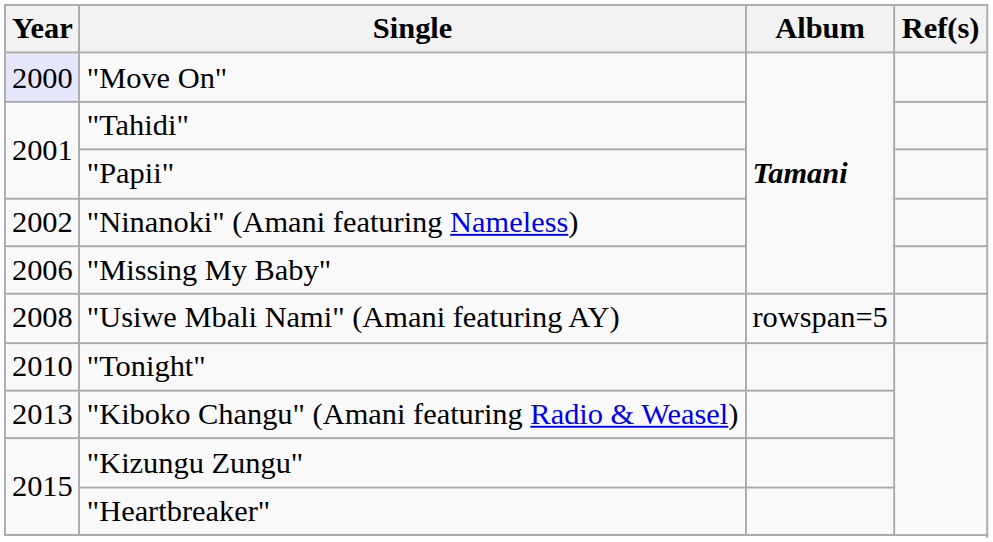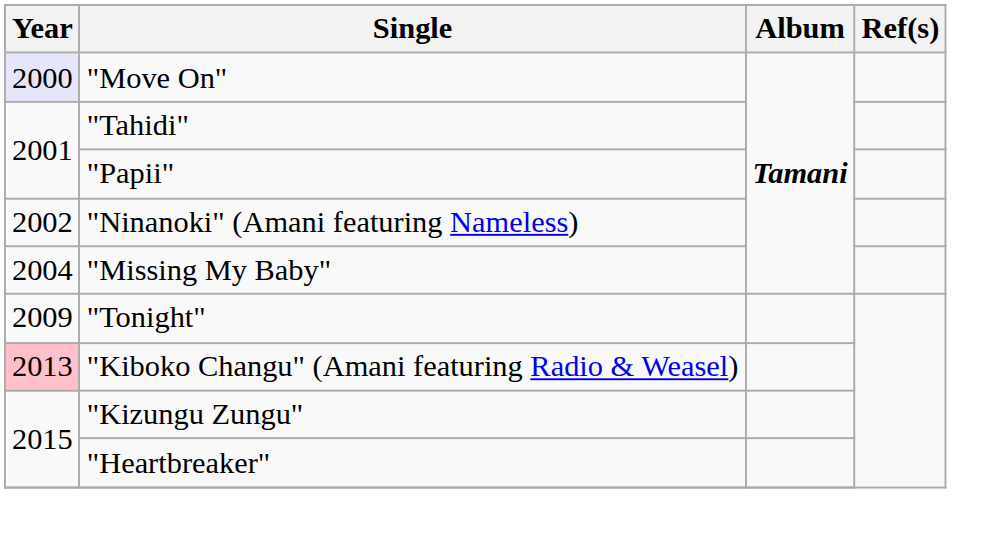(42, 269) 2006 -> (42, 269) 2004
- row: (353, 317)
(42, 366) 2010 -> (42, 317) 2009
(42, 414) no background -> (42, 366) pink background
